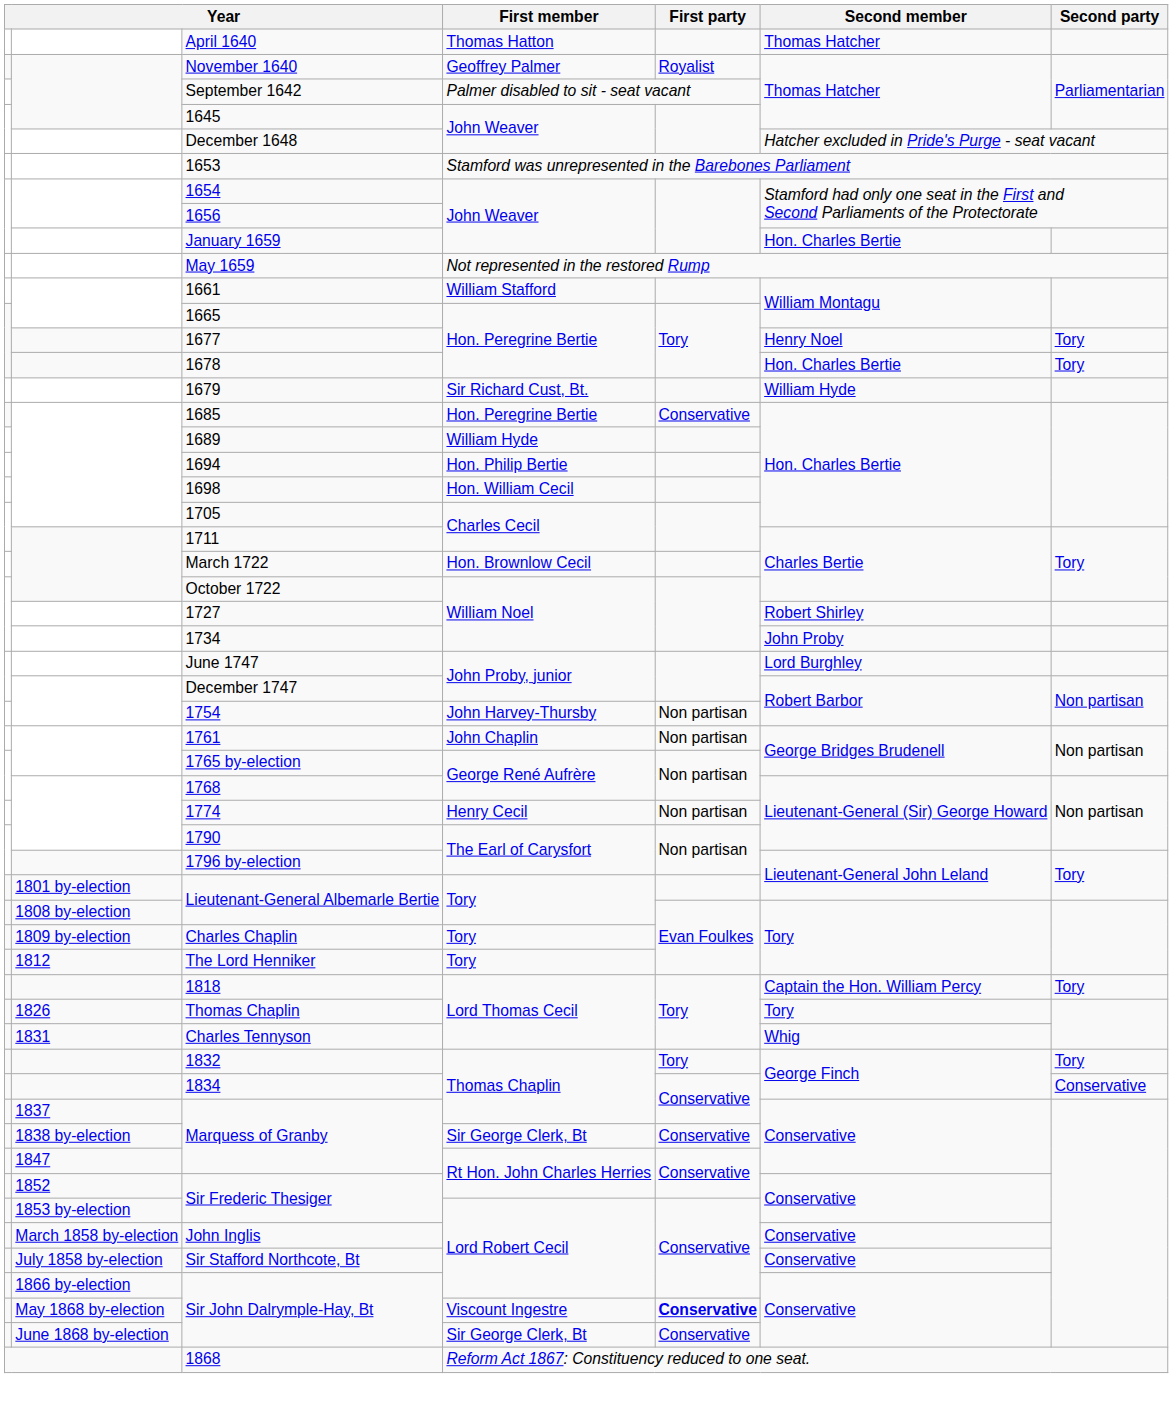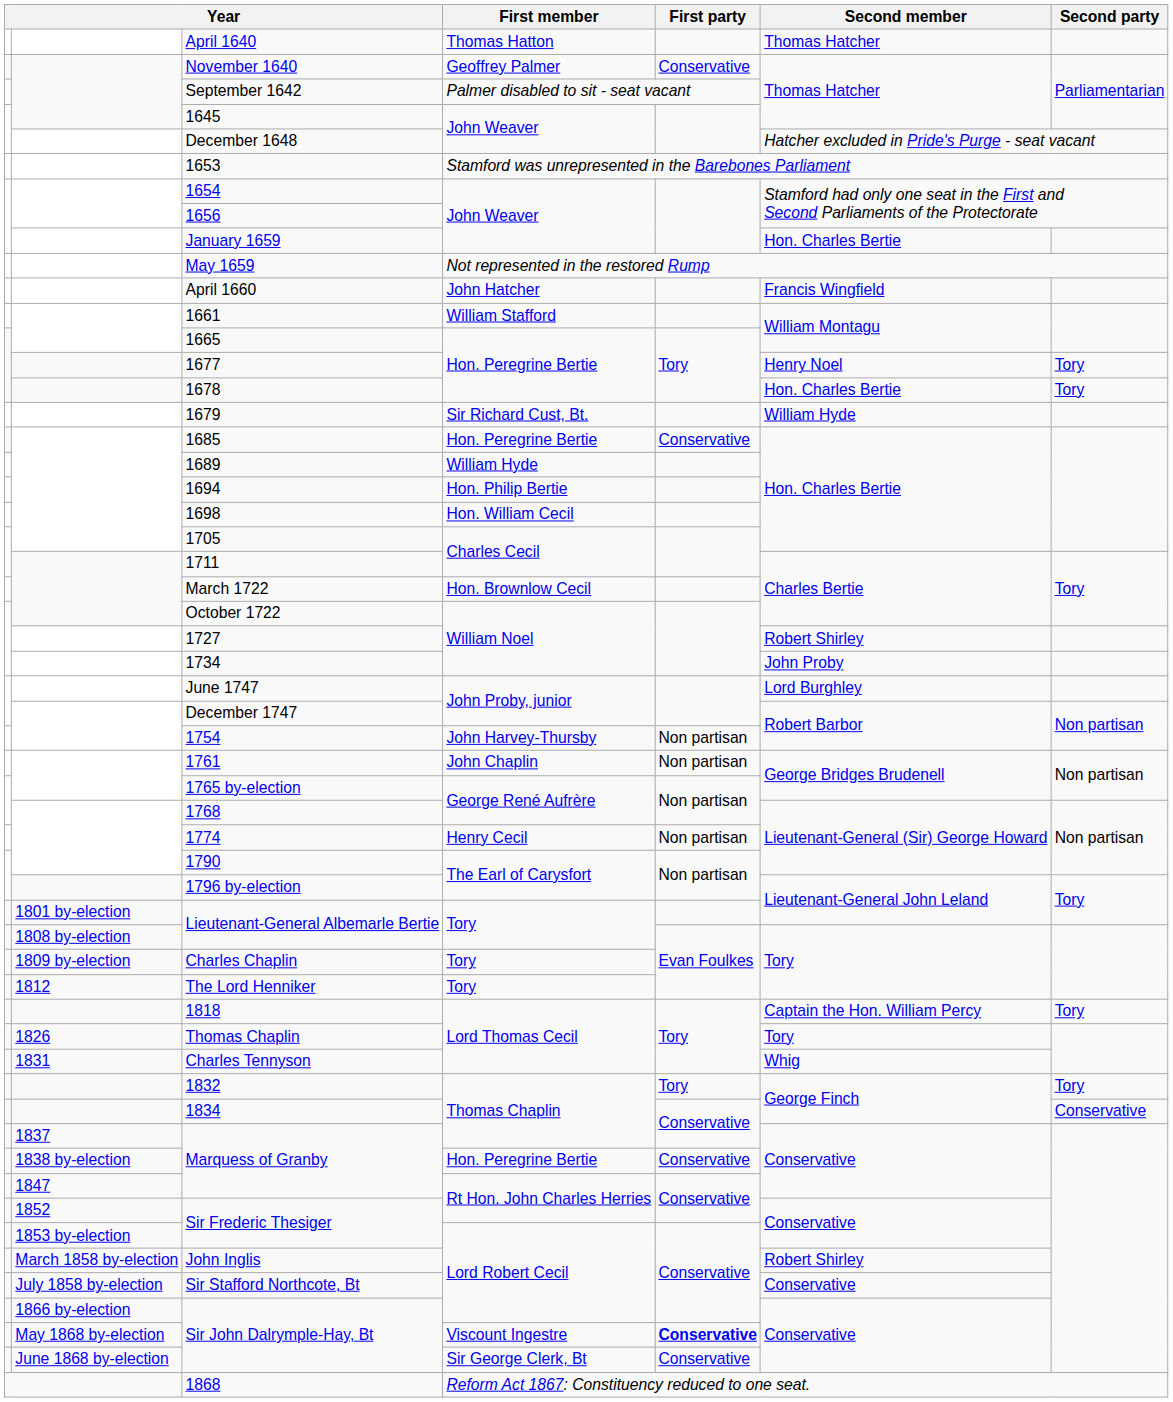(686, 66) Royalist -> (704, 66) Conservative
+ row: (97, 290)
(517, 1135) Sir George Clerk, Bt -> (522, 1160) Hon. Peregrine Bertie
(810, 1235) Conservative -> (814, 1260) Robert Shirley
